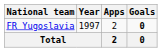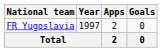(142, 26) bold -> (142, 26) normal
